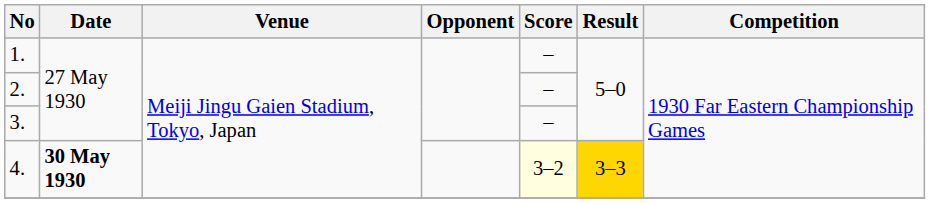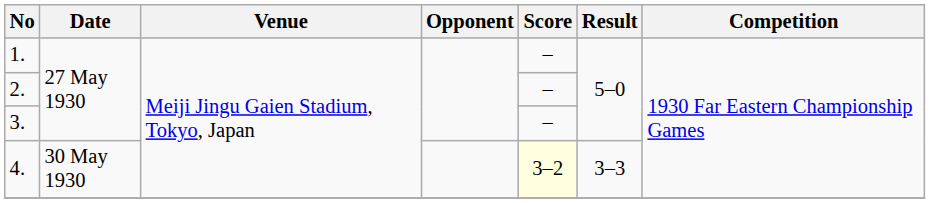(77, 168) bold -> (76, 168) normal
(610, 168) gold background -> (610, 168) no background
